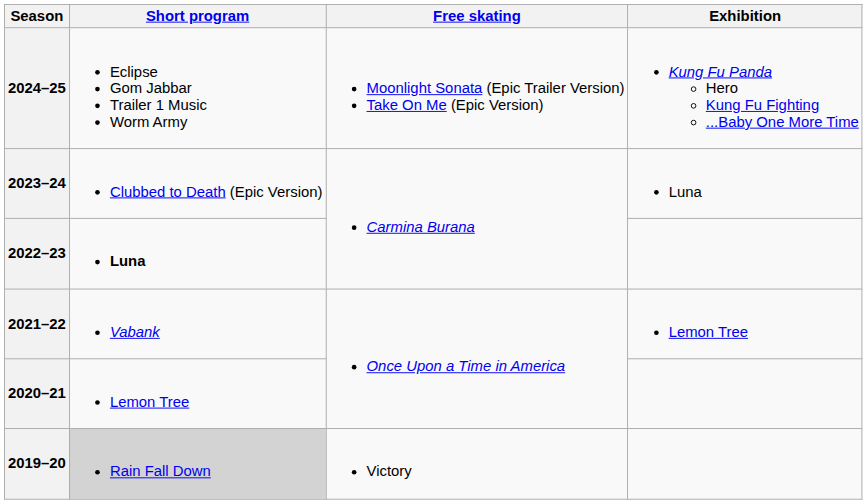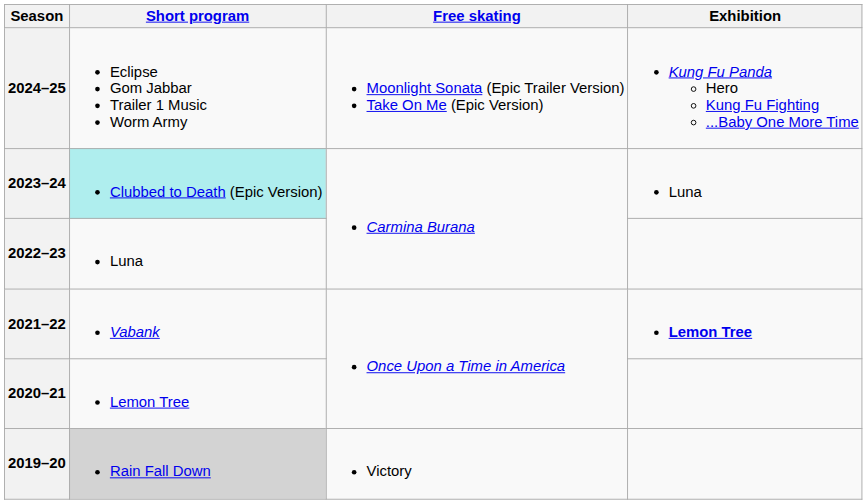(198, 192) no background -> (198, 192) paleturquoise background
(198, 262) bold -> (198, 262) normal
(745, 332) normal -> (745, 332) bold
